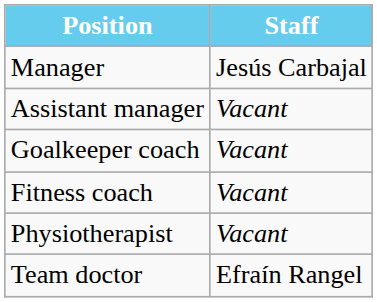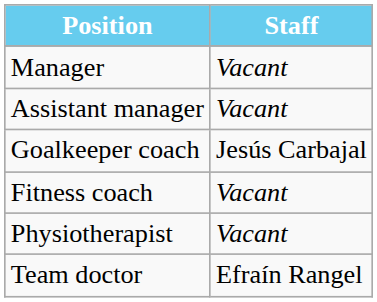(291, 66) Jesús Carbajal -> (252, 66) Vacant
(252, 150) Vacant -> (291, 150) Jesús Carbajal
